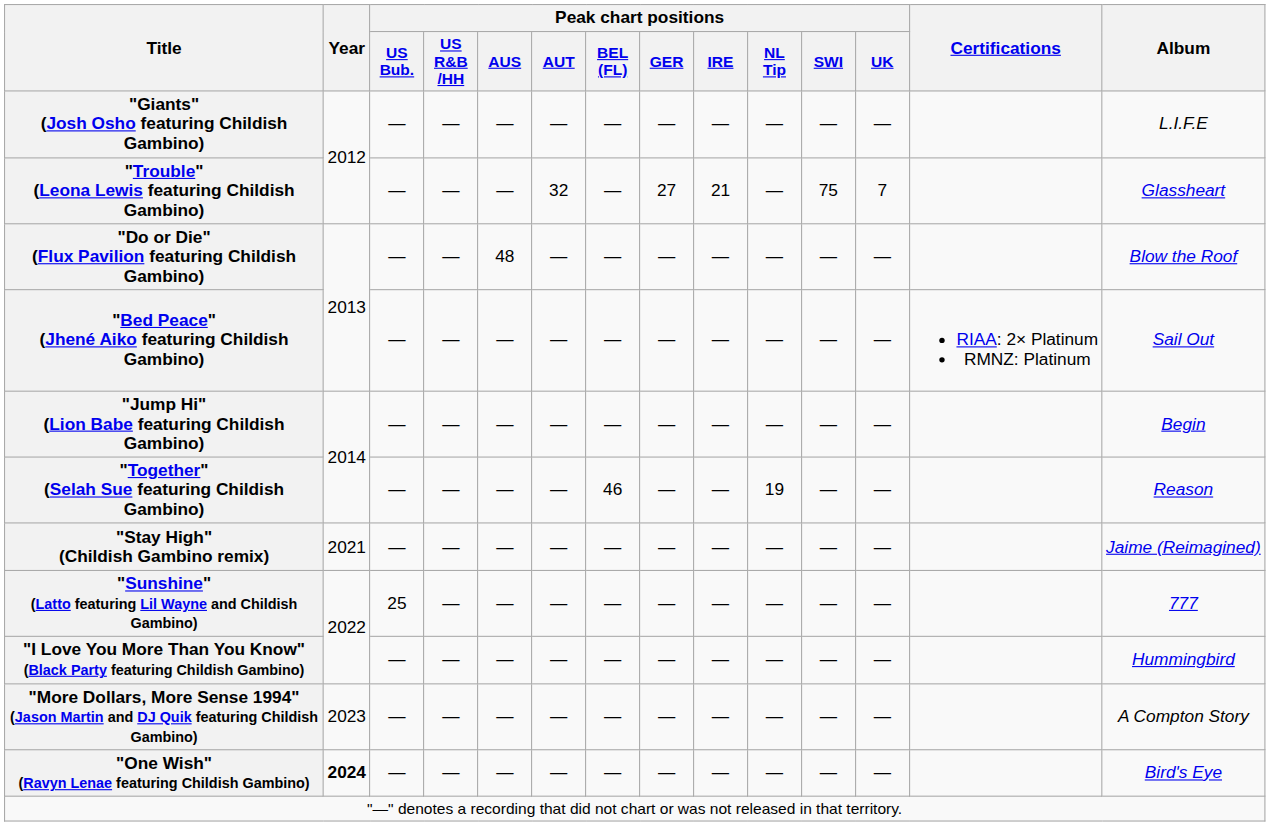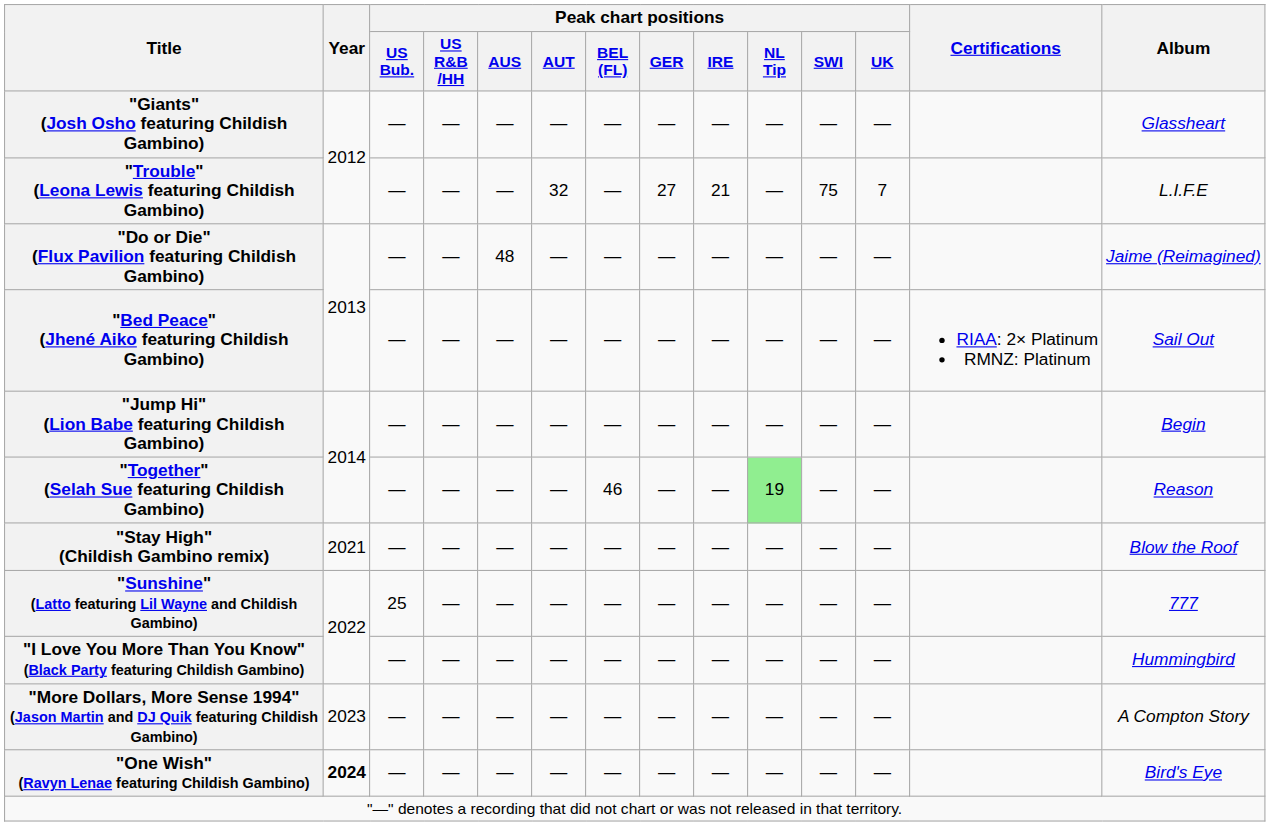(1183, 124) L.I.F.E -> (1183, 124) Glassheart
(1183, 190) Glassheart -> (1183, 190) L.I.F.E
(1183, 256) Blow the Roof -> (1183, 256) Jaime (Reimagined)
(774, 490) no background -> (774, 490) lightgreen background
(1183, 546) Jaime (Reimagined) -> (1183, 546) Blow the Roof
